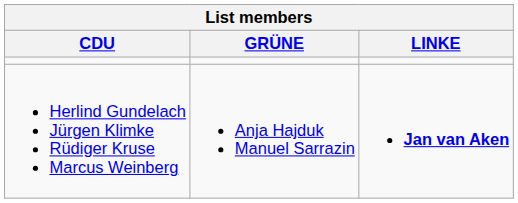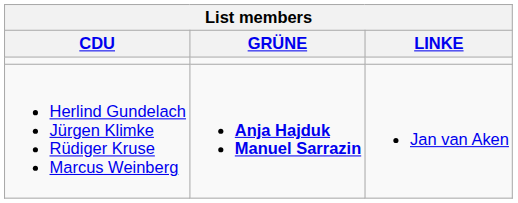(274, 140) normal -> (277, 140) bold
(436, 140) bold -> (439, 140) normal
